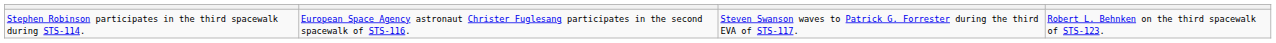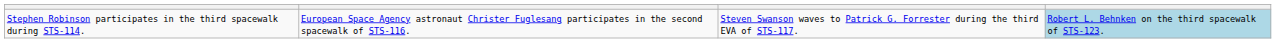(1152, 25) no background -> (1152, 25) lightblue background
